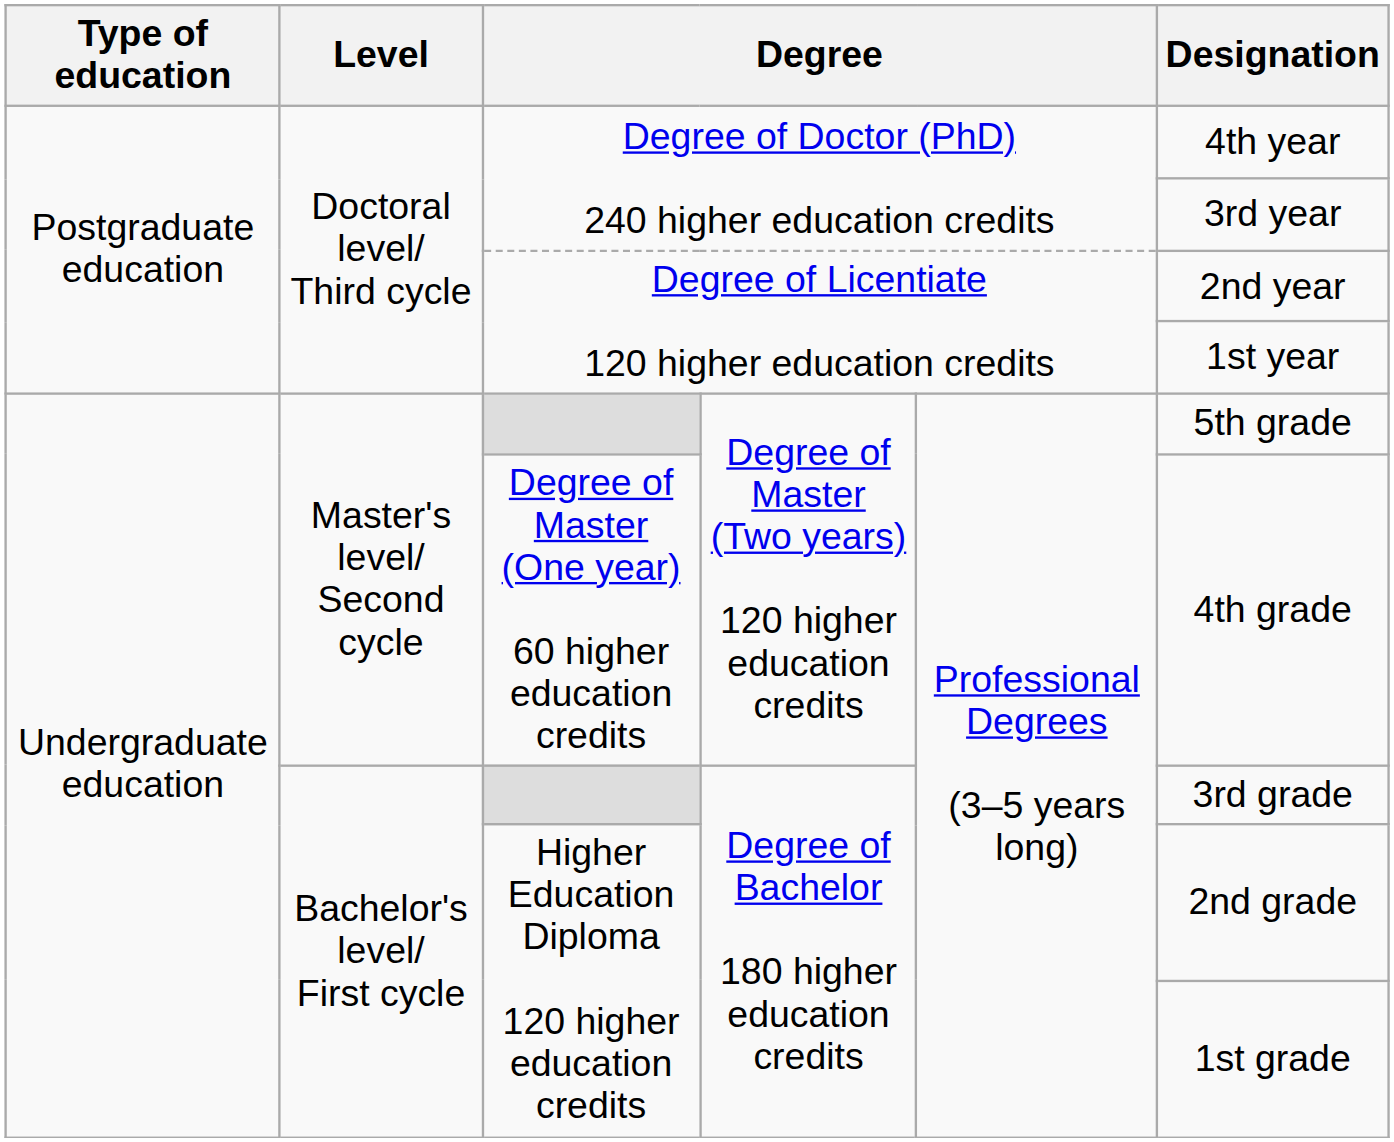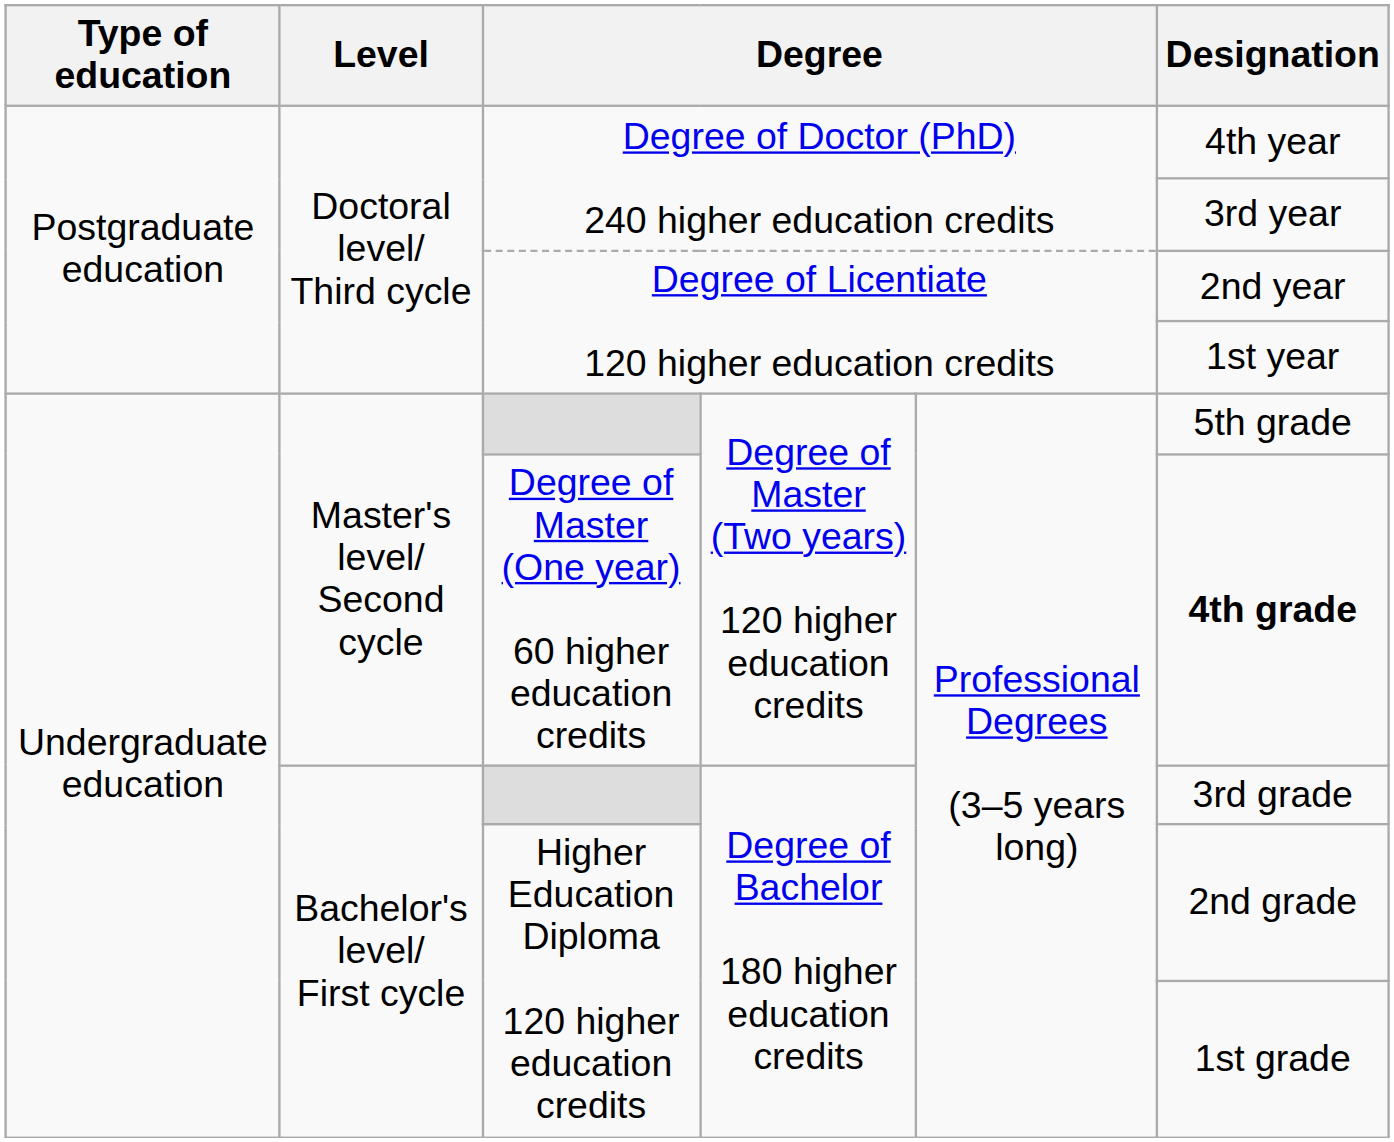(1273, 608) normal -> (1273, 608) bold
